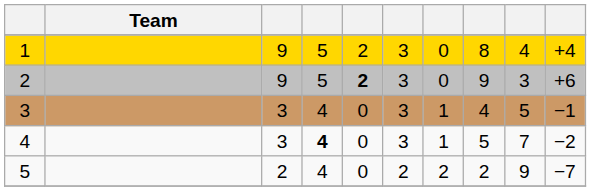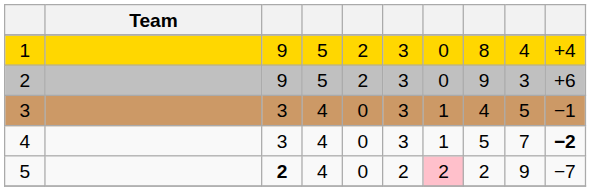(363, 81) bold -> (363, 81) normal
(322, 141) bold -> (322, 141) normal
(565, 141) normal -> (565, 141) bold
(282, 172) normal -> (282, 172) bold
(444, 172) no background -> (444, 172) pink background
